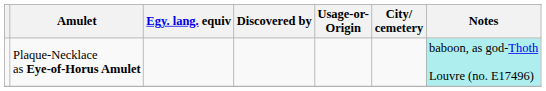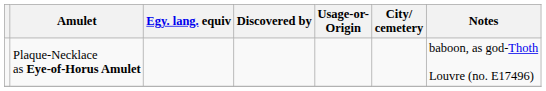(484, 62) paleturquoise background -> (484, 62) no background
